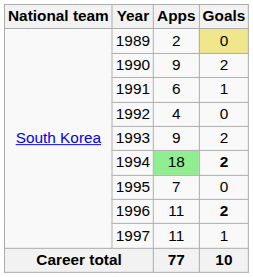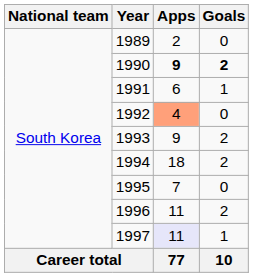(224, 41) khaki background -> (224, 41) no background
(176, 65) normal -> (176, 65) bold
(224, 65) normal -> (224, 65) bold
(176, 114) no background -> (176, 114) lightsalmon background
(176, 162) lightgreen background -> (176, 162) no background
(224, 162) bold -> (224, 162) normal
(224, 211) bold -> (224, 211) normal
(176, 235) no background -> (176, 235) lavender background
